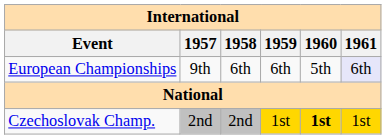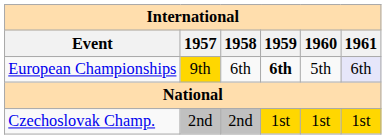(200, 69) no background -> (200, 69) gold background
(281, 69) normal -> (281, 69) bold
(321, 120) bold -> (321, 120) normal
